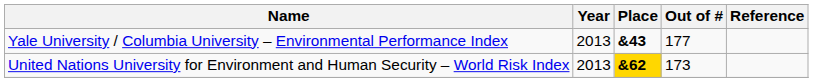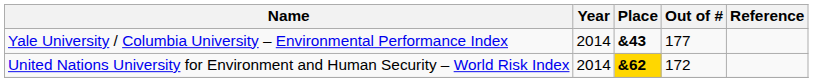(594, 41) 2013 -> (594, 41) 2014
(594, 65) 2013 -> (594, 65) 2014
(678, 65) 173 -> (678, 65) 172
